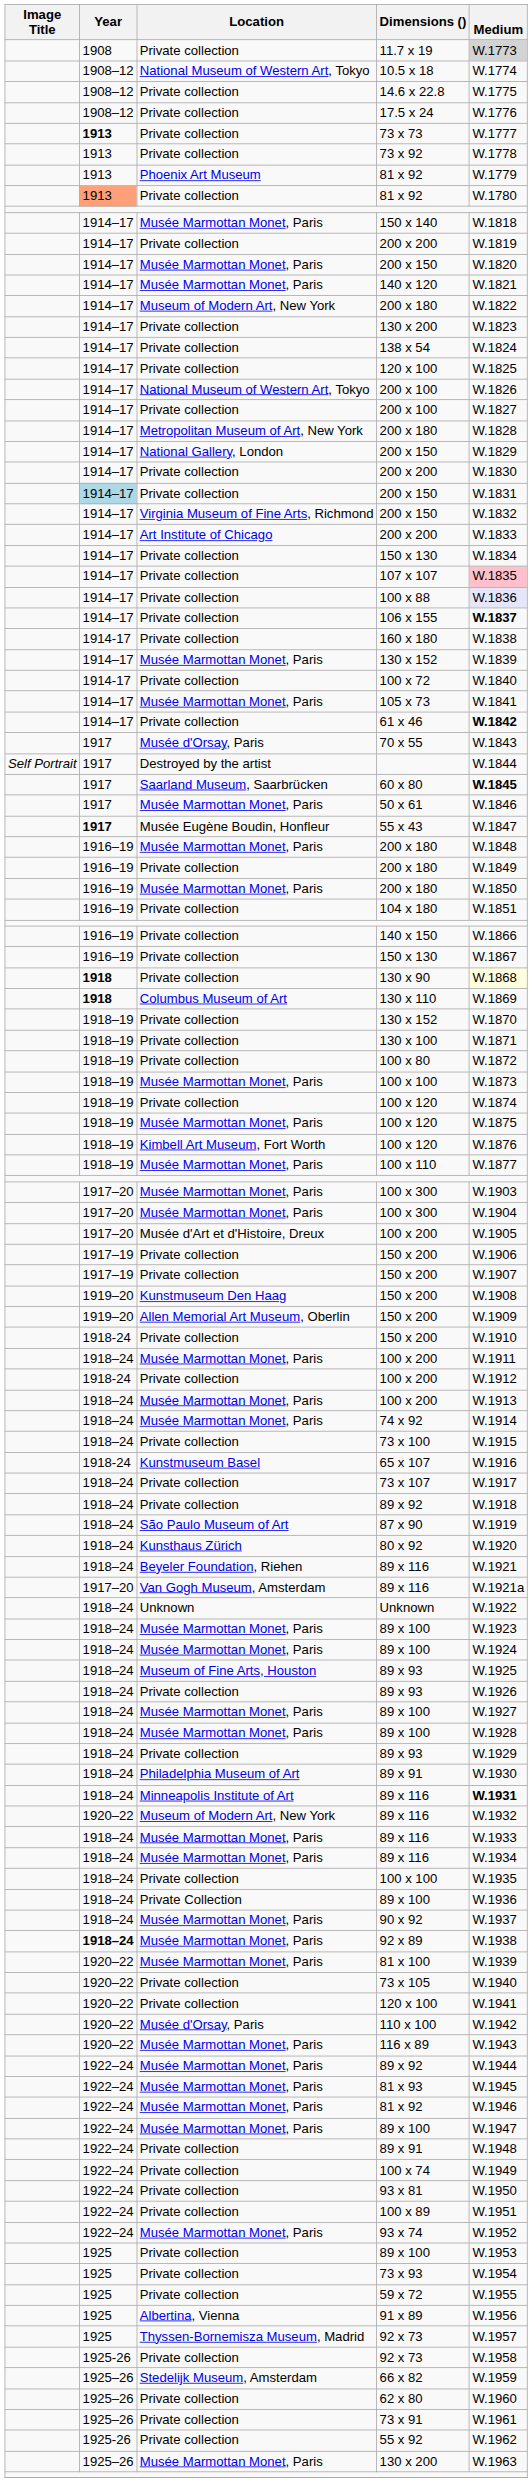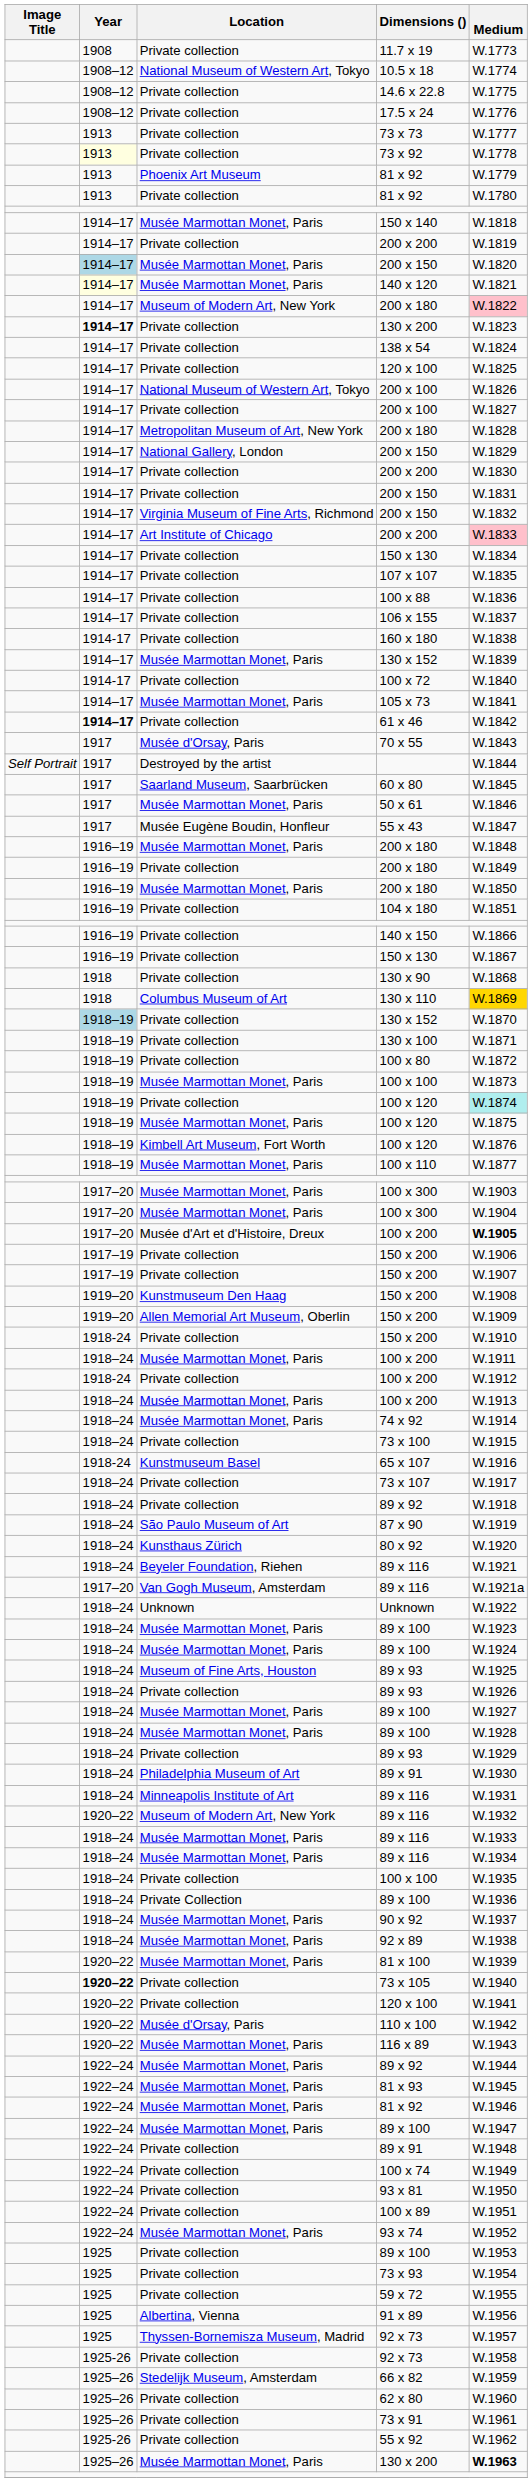(495, 50) lightgrey background -> (495, 50) no background
(97, 133) bold -> (97, 133) normal
(97, 154) no background -> (97, 154) lightyellow background
(97, 196) lightsalmon background -> (97, 196) no background
(108, 264) no background -> (108, 264) lightblue background
(108, 285) no background -> (108, 285) lightyellow background
(495, 306) no background -> (495, 306) pink background
(108, 327) normal -> (108, 327) bold
(108, 493) lightblue background -> (108, 493) no background
(495, 535) no background -> (495, 535) pink background
(495, 576) pink background -> (495, 576) no background
(495, 597) lavender background -> (495, 597) no background
(495, 618) bold -> (495, 618) normal
(108, 722) normal -> (108, 722) bold
(495, 722) bold -> (495, 722) normal
(495, 784) bold -> (495, 784) normal
(97, 826) bold -> (97, 826) normal
(97, 978) bold -> (97, 978) normal
(495, 978) lightyellow background -> (495, 978) no background
(97, 998) bold -> (97, 998) normal
(495, 998) no background -> (495, 998) gold background
(108, 1019) no background -> (108, 1019) lightblue background
(495, 1102) no background -> (495, 1102) paleturquoise background
(495, 1233) normal -> (495, 1233) bold
(495, 1795) bold -> (495, 1795) normal
(108, 1941) bold -> (108, 1941) normal
(108, 1982) normal -> (108, 1982) bold
(495, 2461) normal -> (495, 2461) bold
